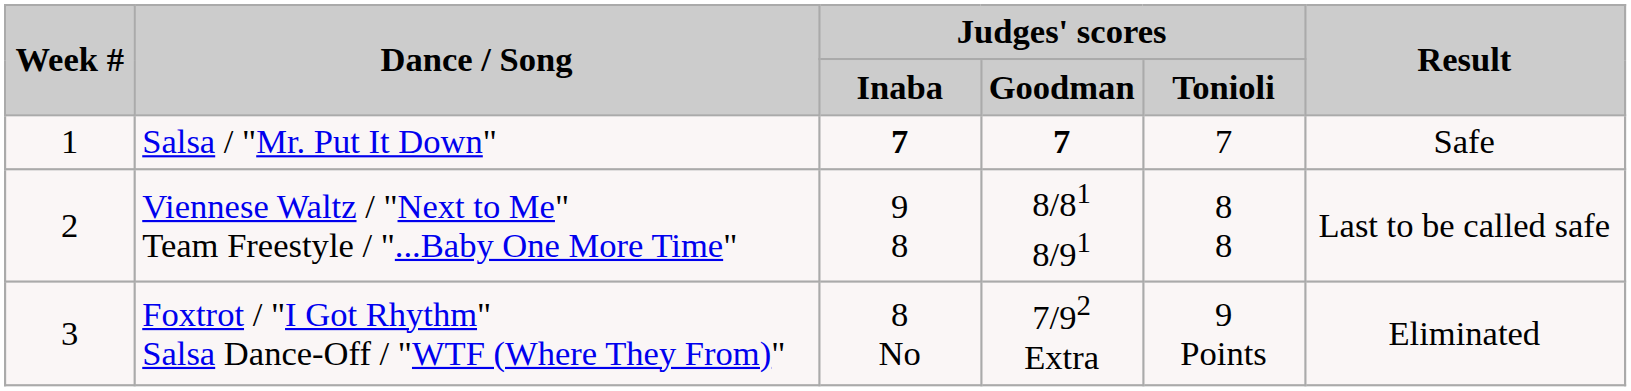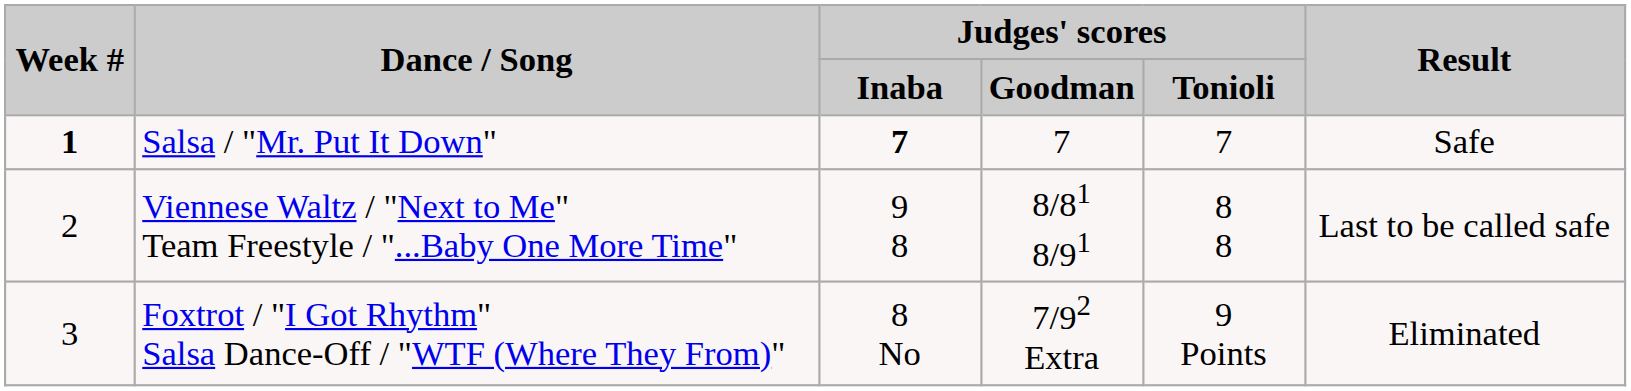(70, 141) normal -> (70, 141) bold
(1062, 141) bold -> (1062, 141) normal
